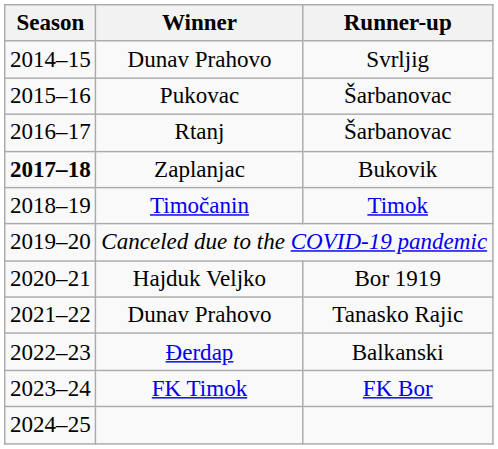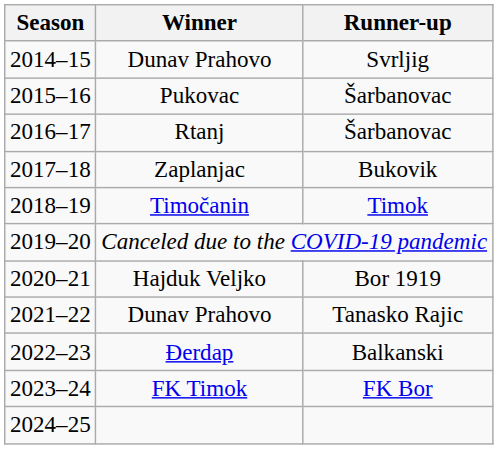(50, 168) bold -> (50, 168) normal
